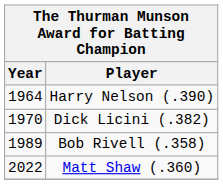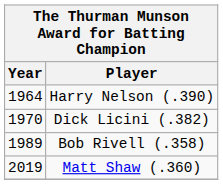(25, 168) 2022 -> (25, 168) 2019
